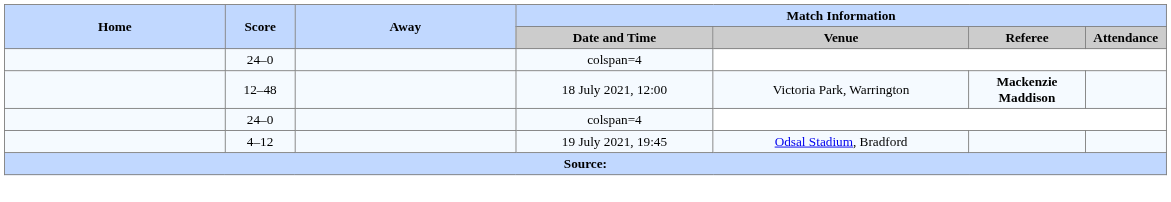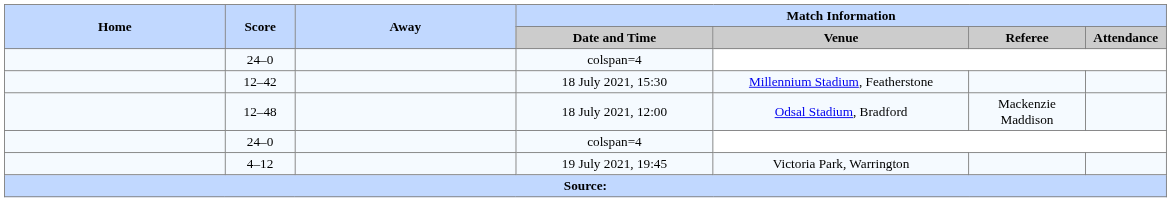+ row: (260, 81)
(841, 89) Victoria Park, Warrington -> (841, 111) Odsal Stadium, Bradford
(1027, 89) bold -> (1027, 111) normal
(841, 141) Odsal Stadium, Bradford -> (841, 163) Victoria Park, Warrington
